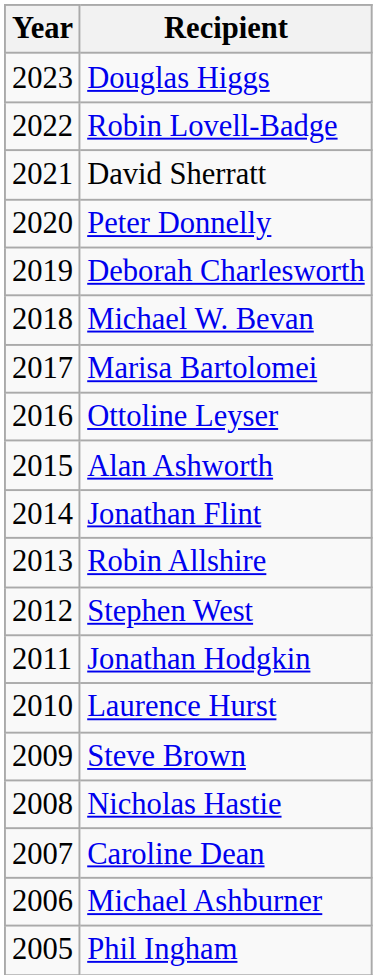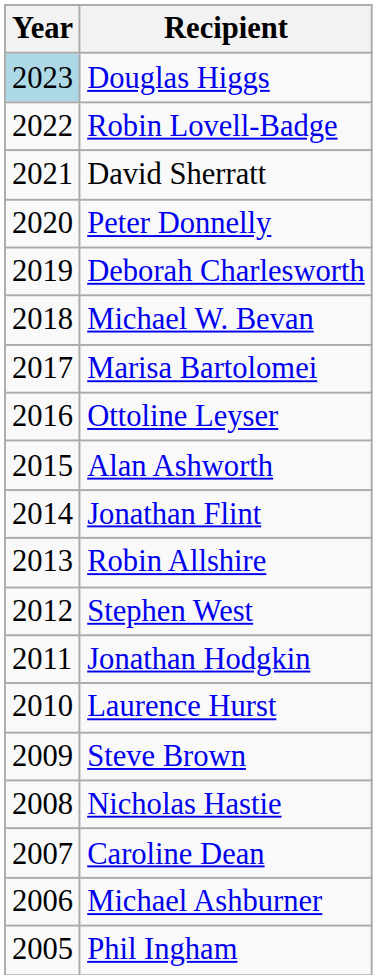(43, 77) no background -> (43, 77) lightblue background
